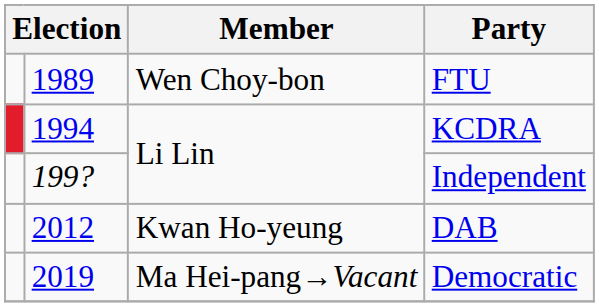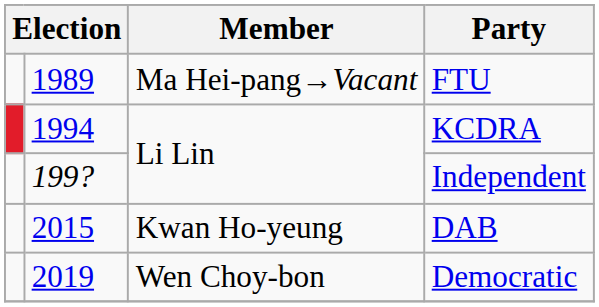(230, 78) Wen Choy-bon -> (277, 78) Ma Hei-pang→Vacant
(63, 227) 2012 -> (63, 227) 2015
(277, 276) Ma Hei-pang→Vacant -> (230, 276) Wen Choy-bon
